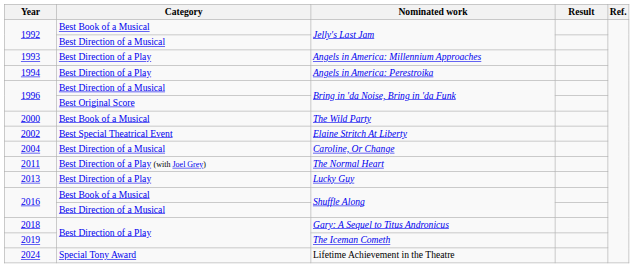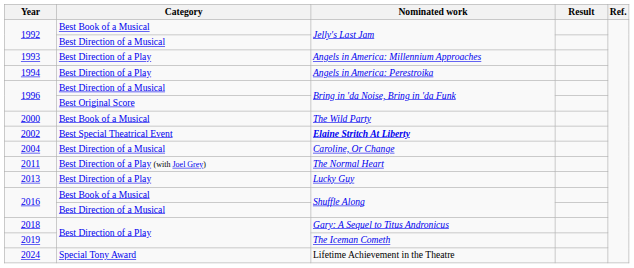(360, 133) normal -> (361, 133) bold
